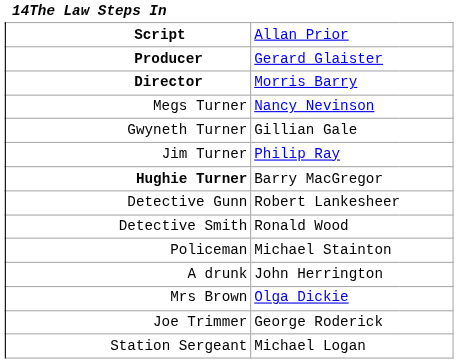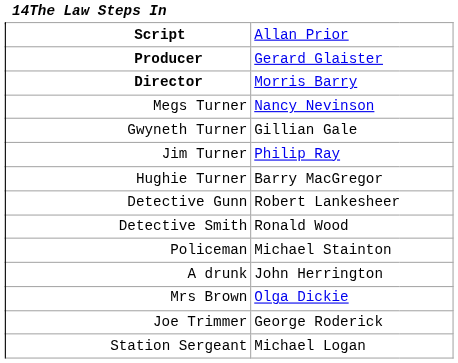(192, 178) bold -> (192, 178) normal
